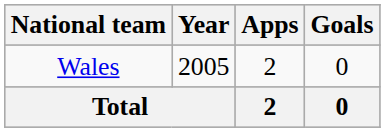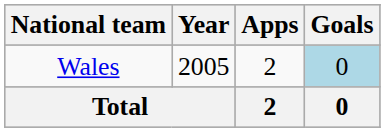(342, 65) no background -> (342, 65) lightblue background
